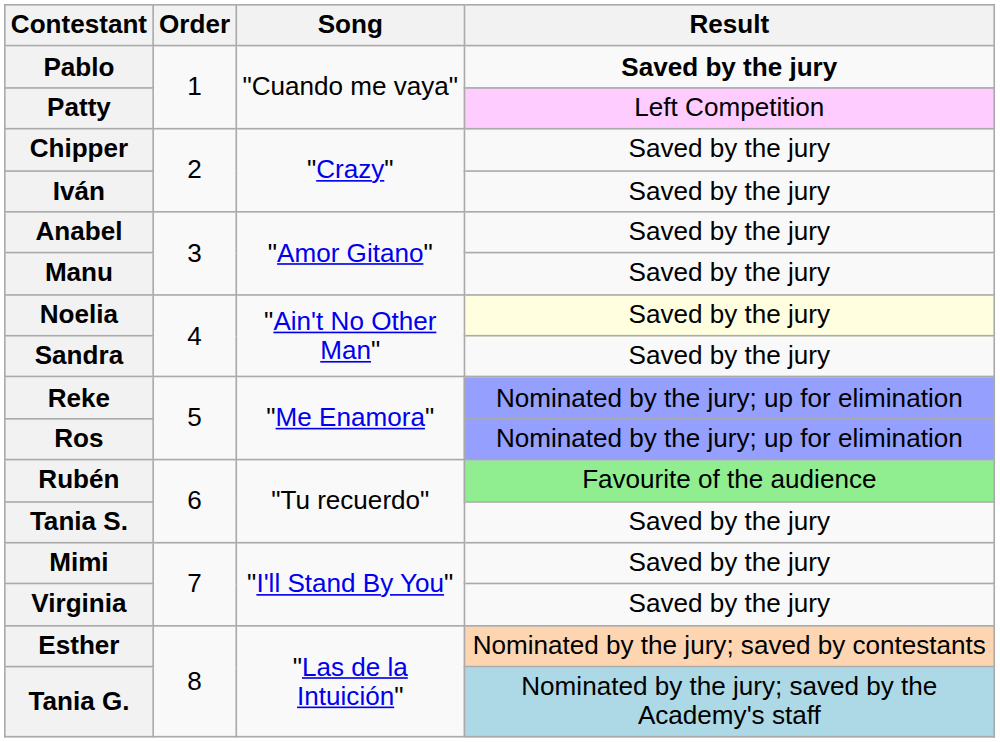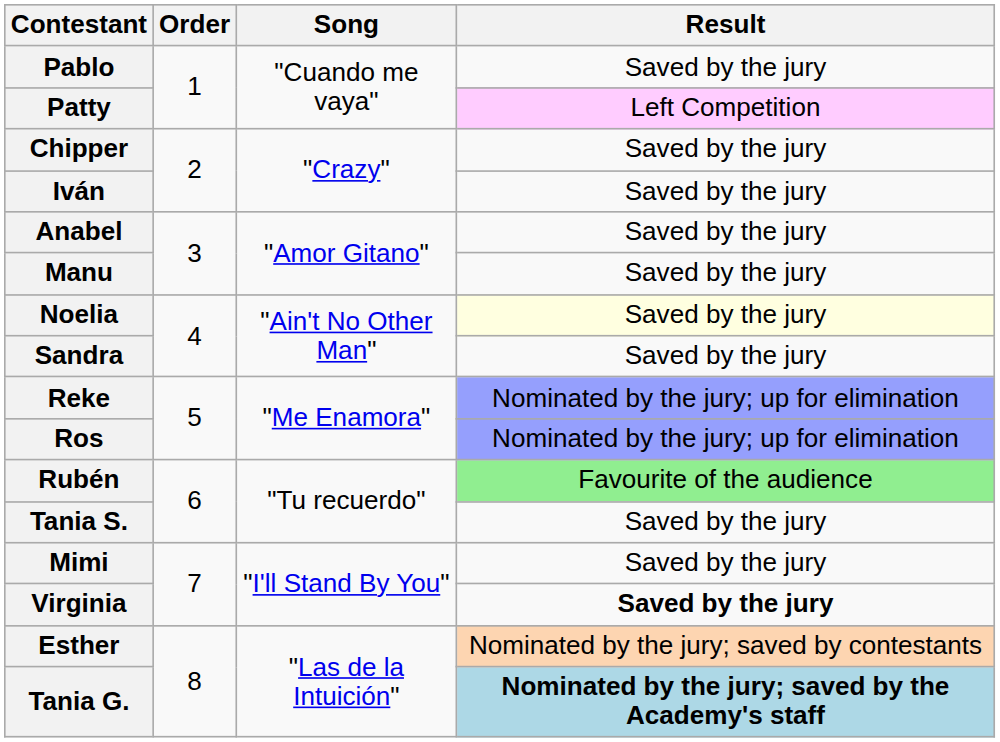(729, 66) bold -> (725, 66) normal
(729, 604) normal -> (725, 604) bold
(729, 701) normal -> (725, 701) bold
